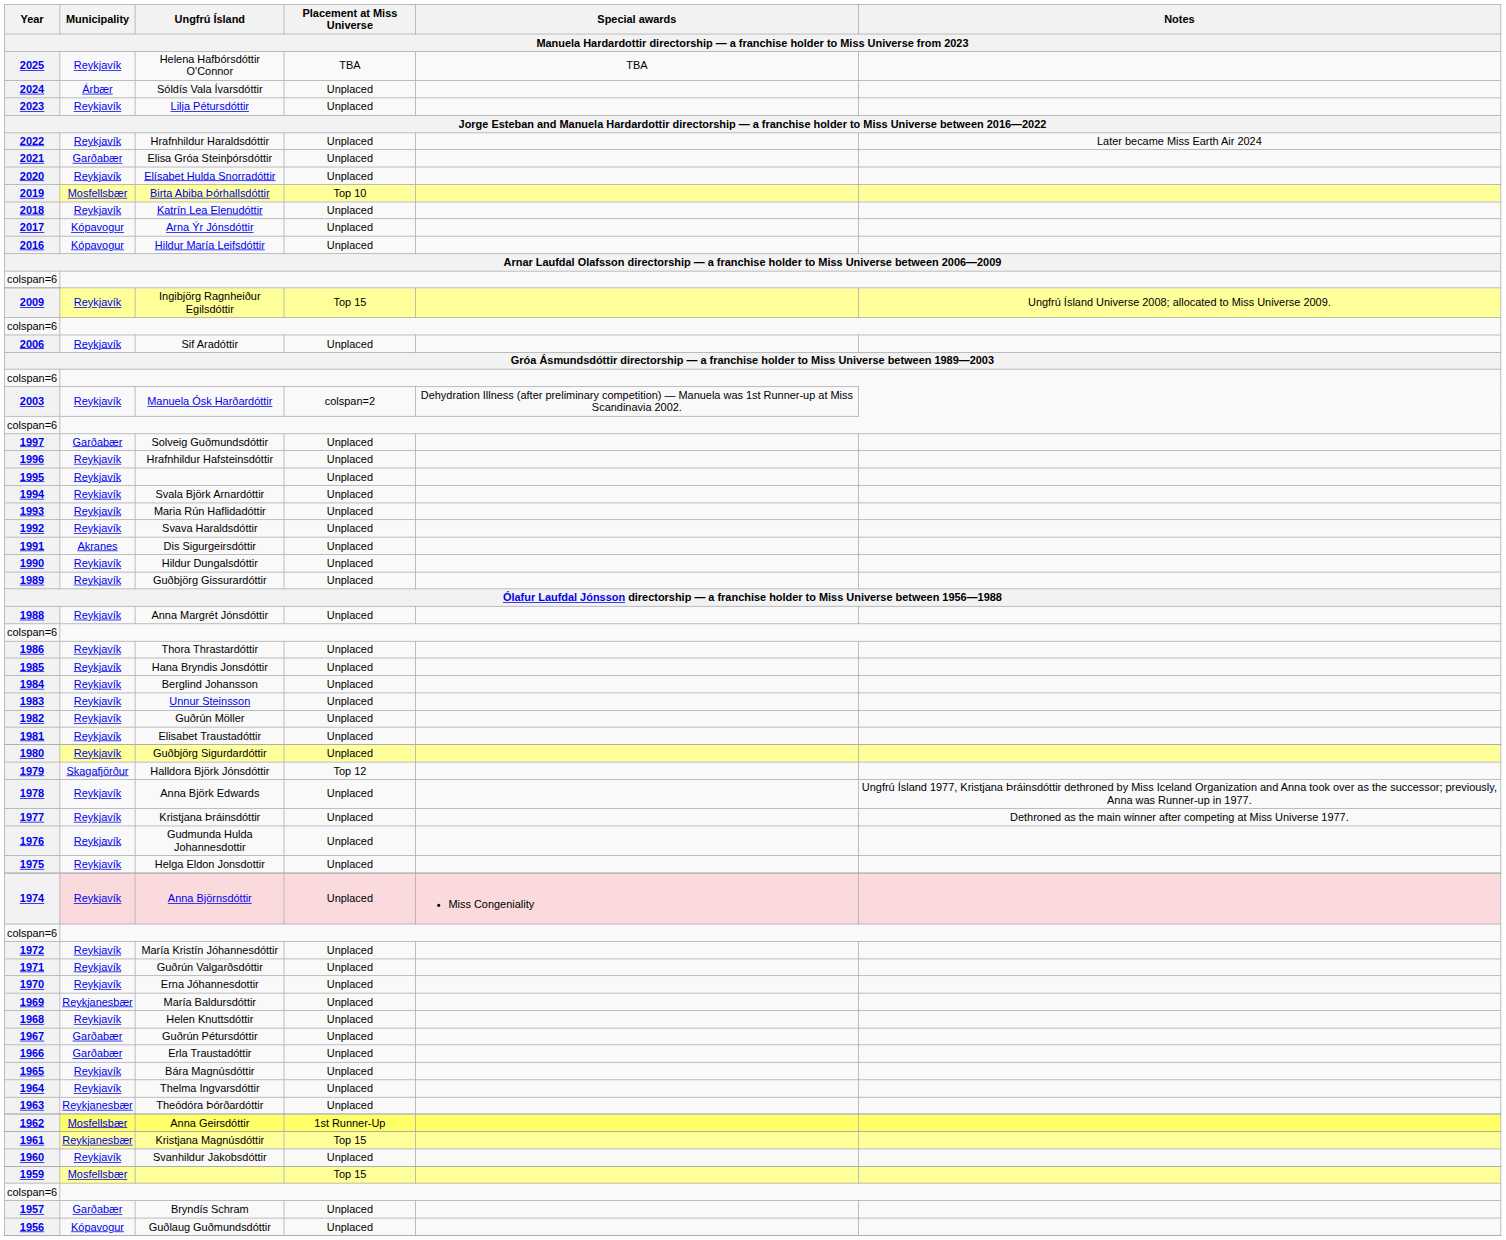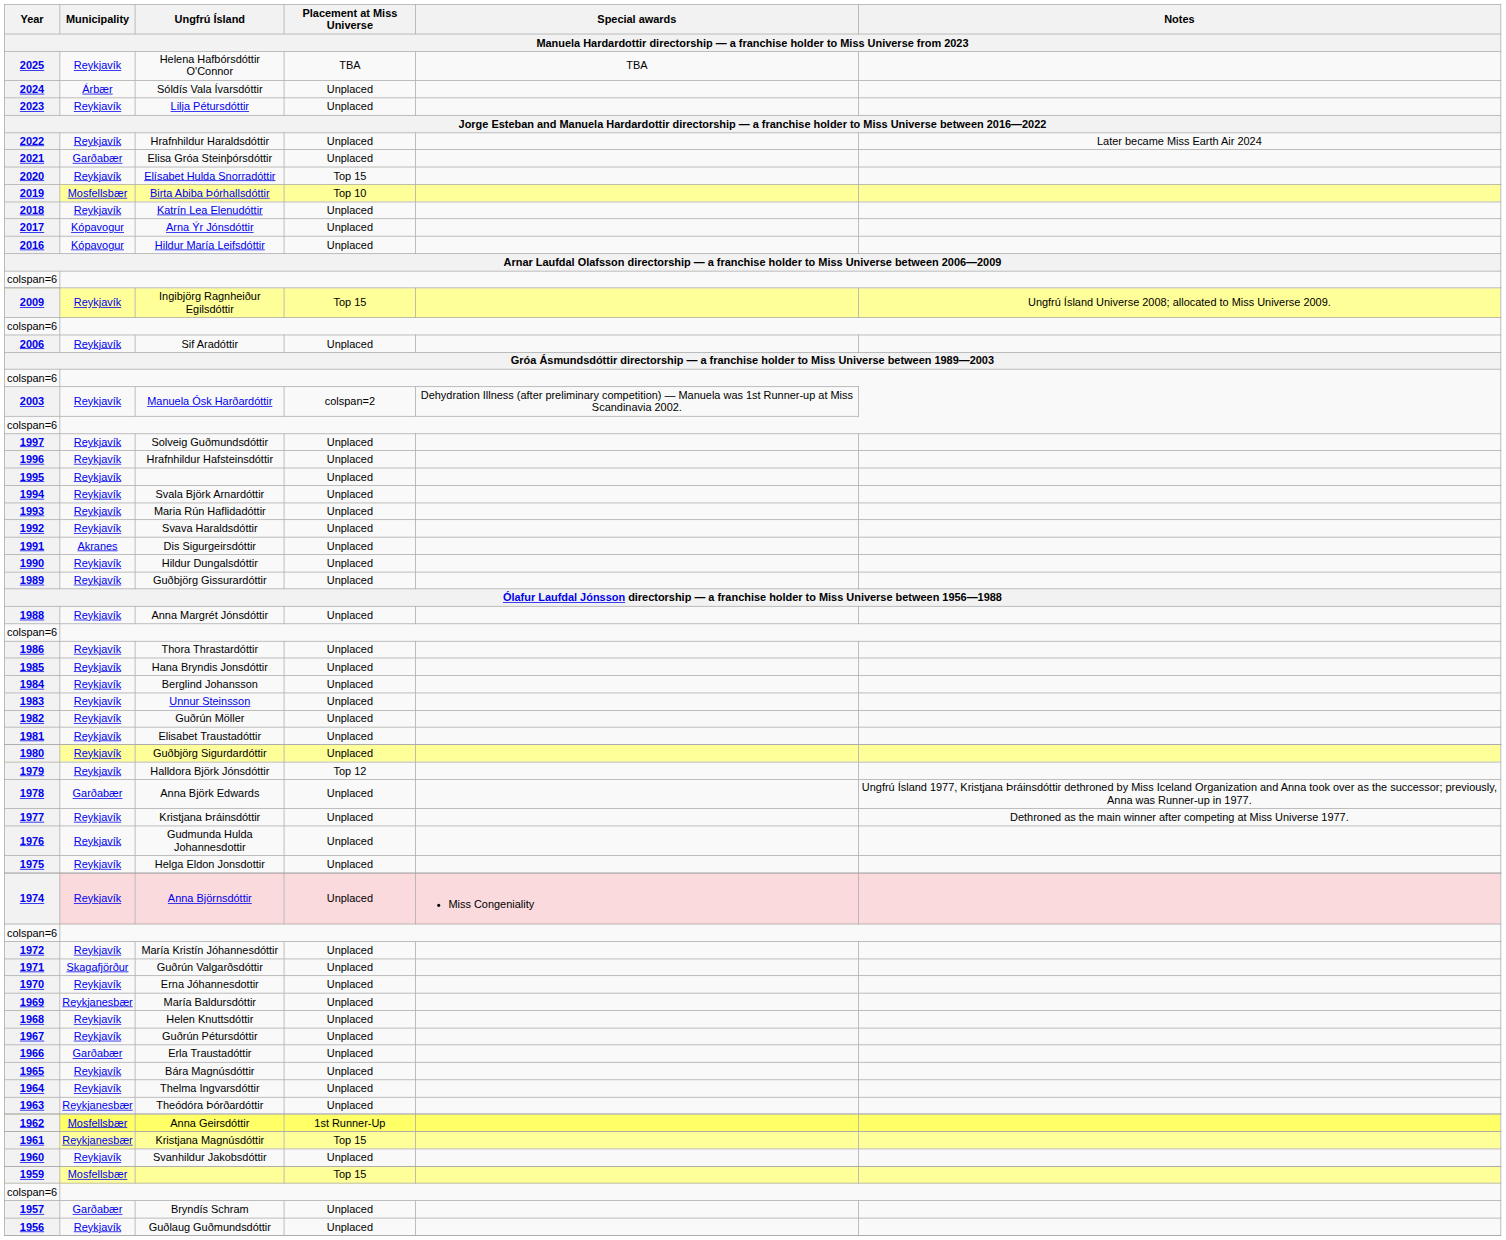(350, 176) Unplaced -> (350, 176) Top 15
(98, 442) Garðabær -> (97, 442) Reykjavík
(97, 771) Skagafjörður -> (97, 771) Reykjavík
(97, 794) Reykjavík -> (98, 794) Garðabær
(97, 968) Reykjavík -> (97, 968) Skagafjörður
(98, 1037) Garðabær -> (97, 1037) Reykjavík
(97, 1227) Kópavogur -> (97, 1227) Reykjavík
